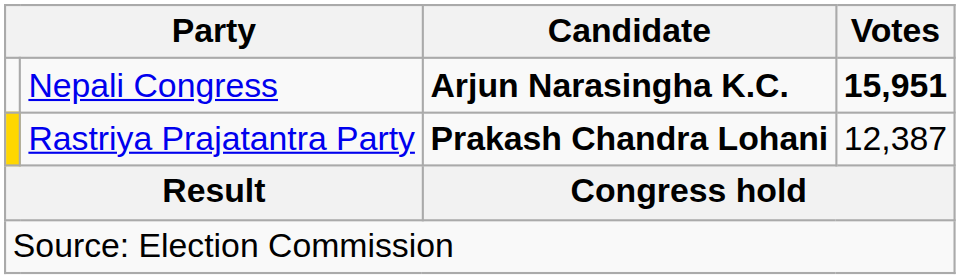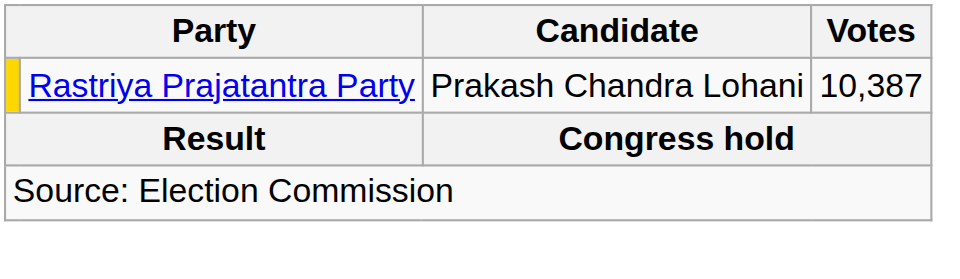- row: (153, 84)
(629, 138) bold -> (617, 84) normal
(895, 138) 12,387 -> (871, 84) 10,387
